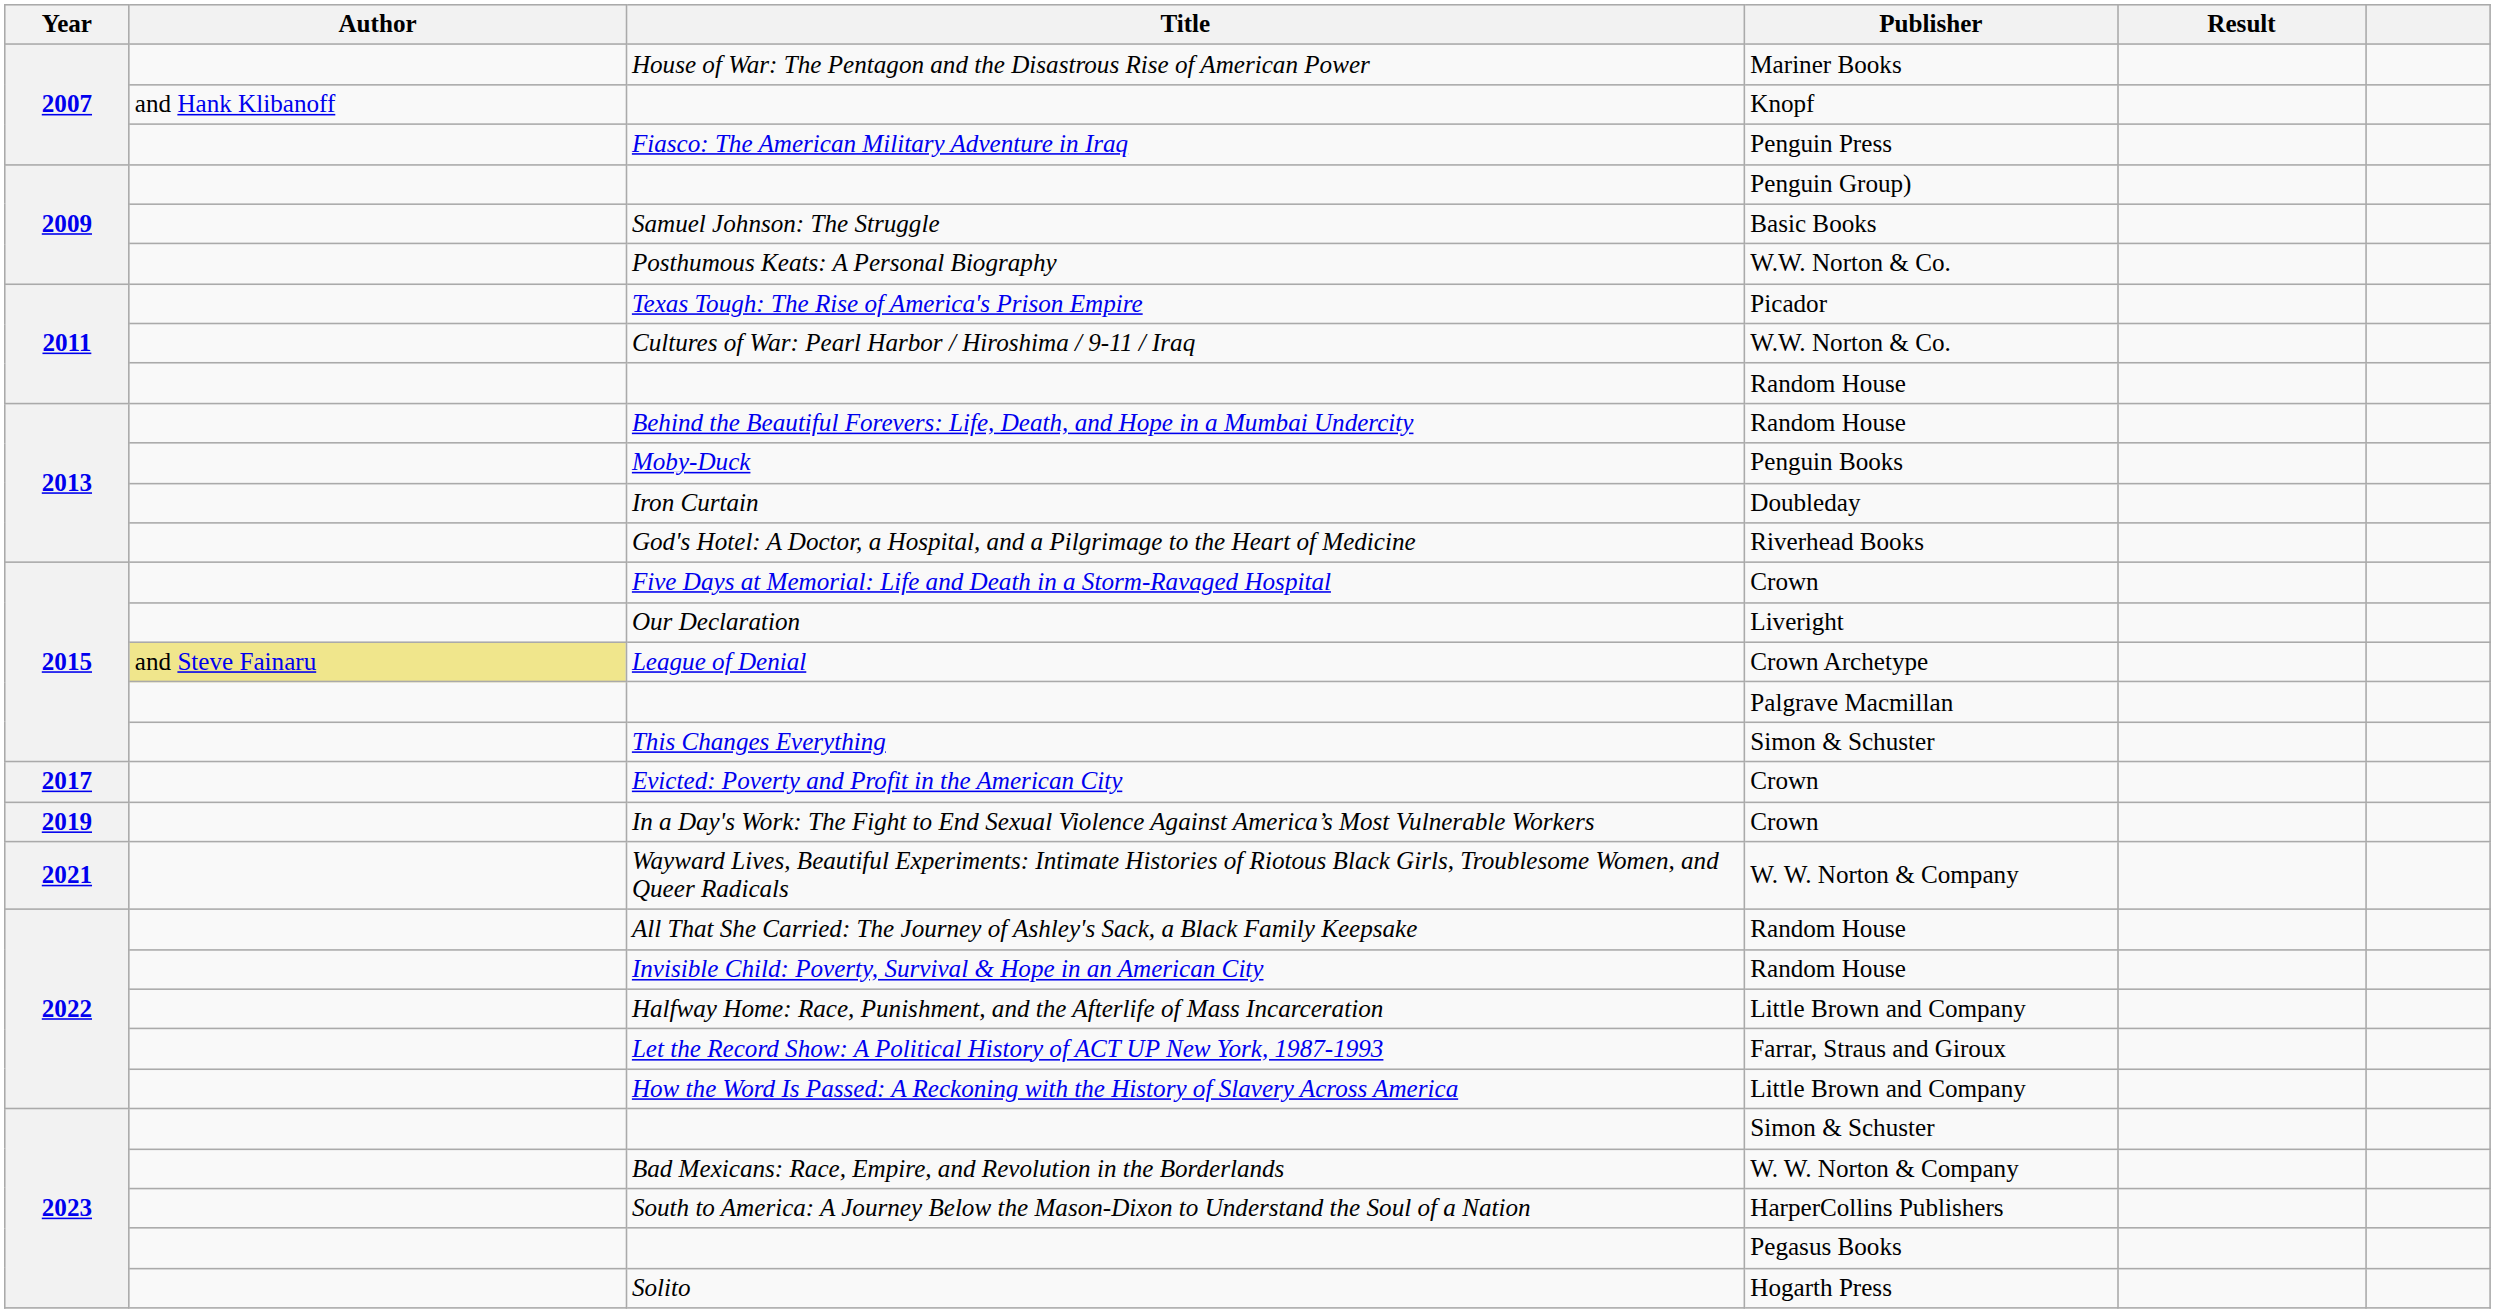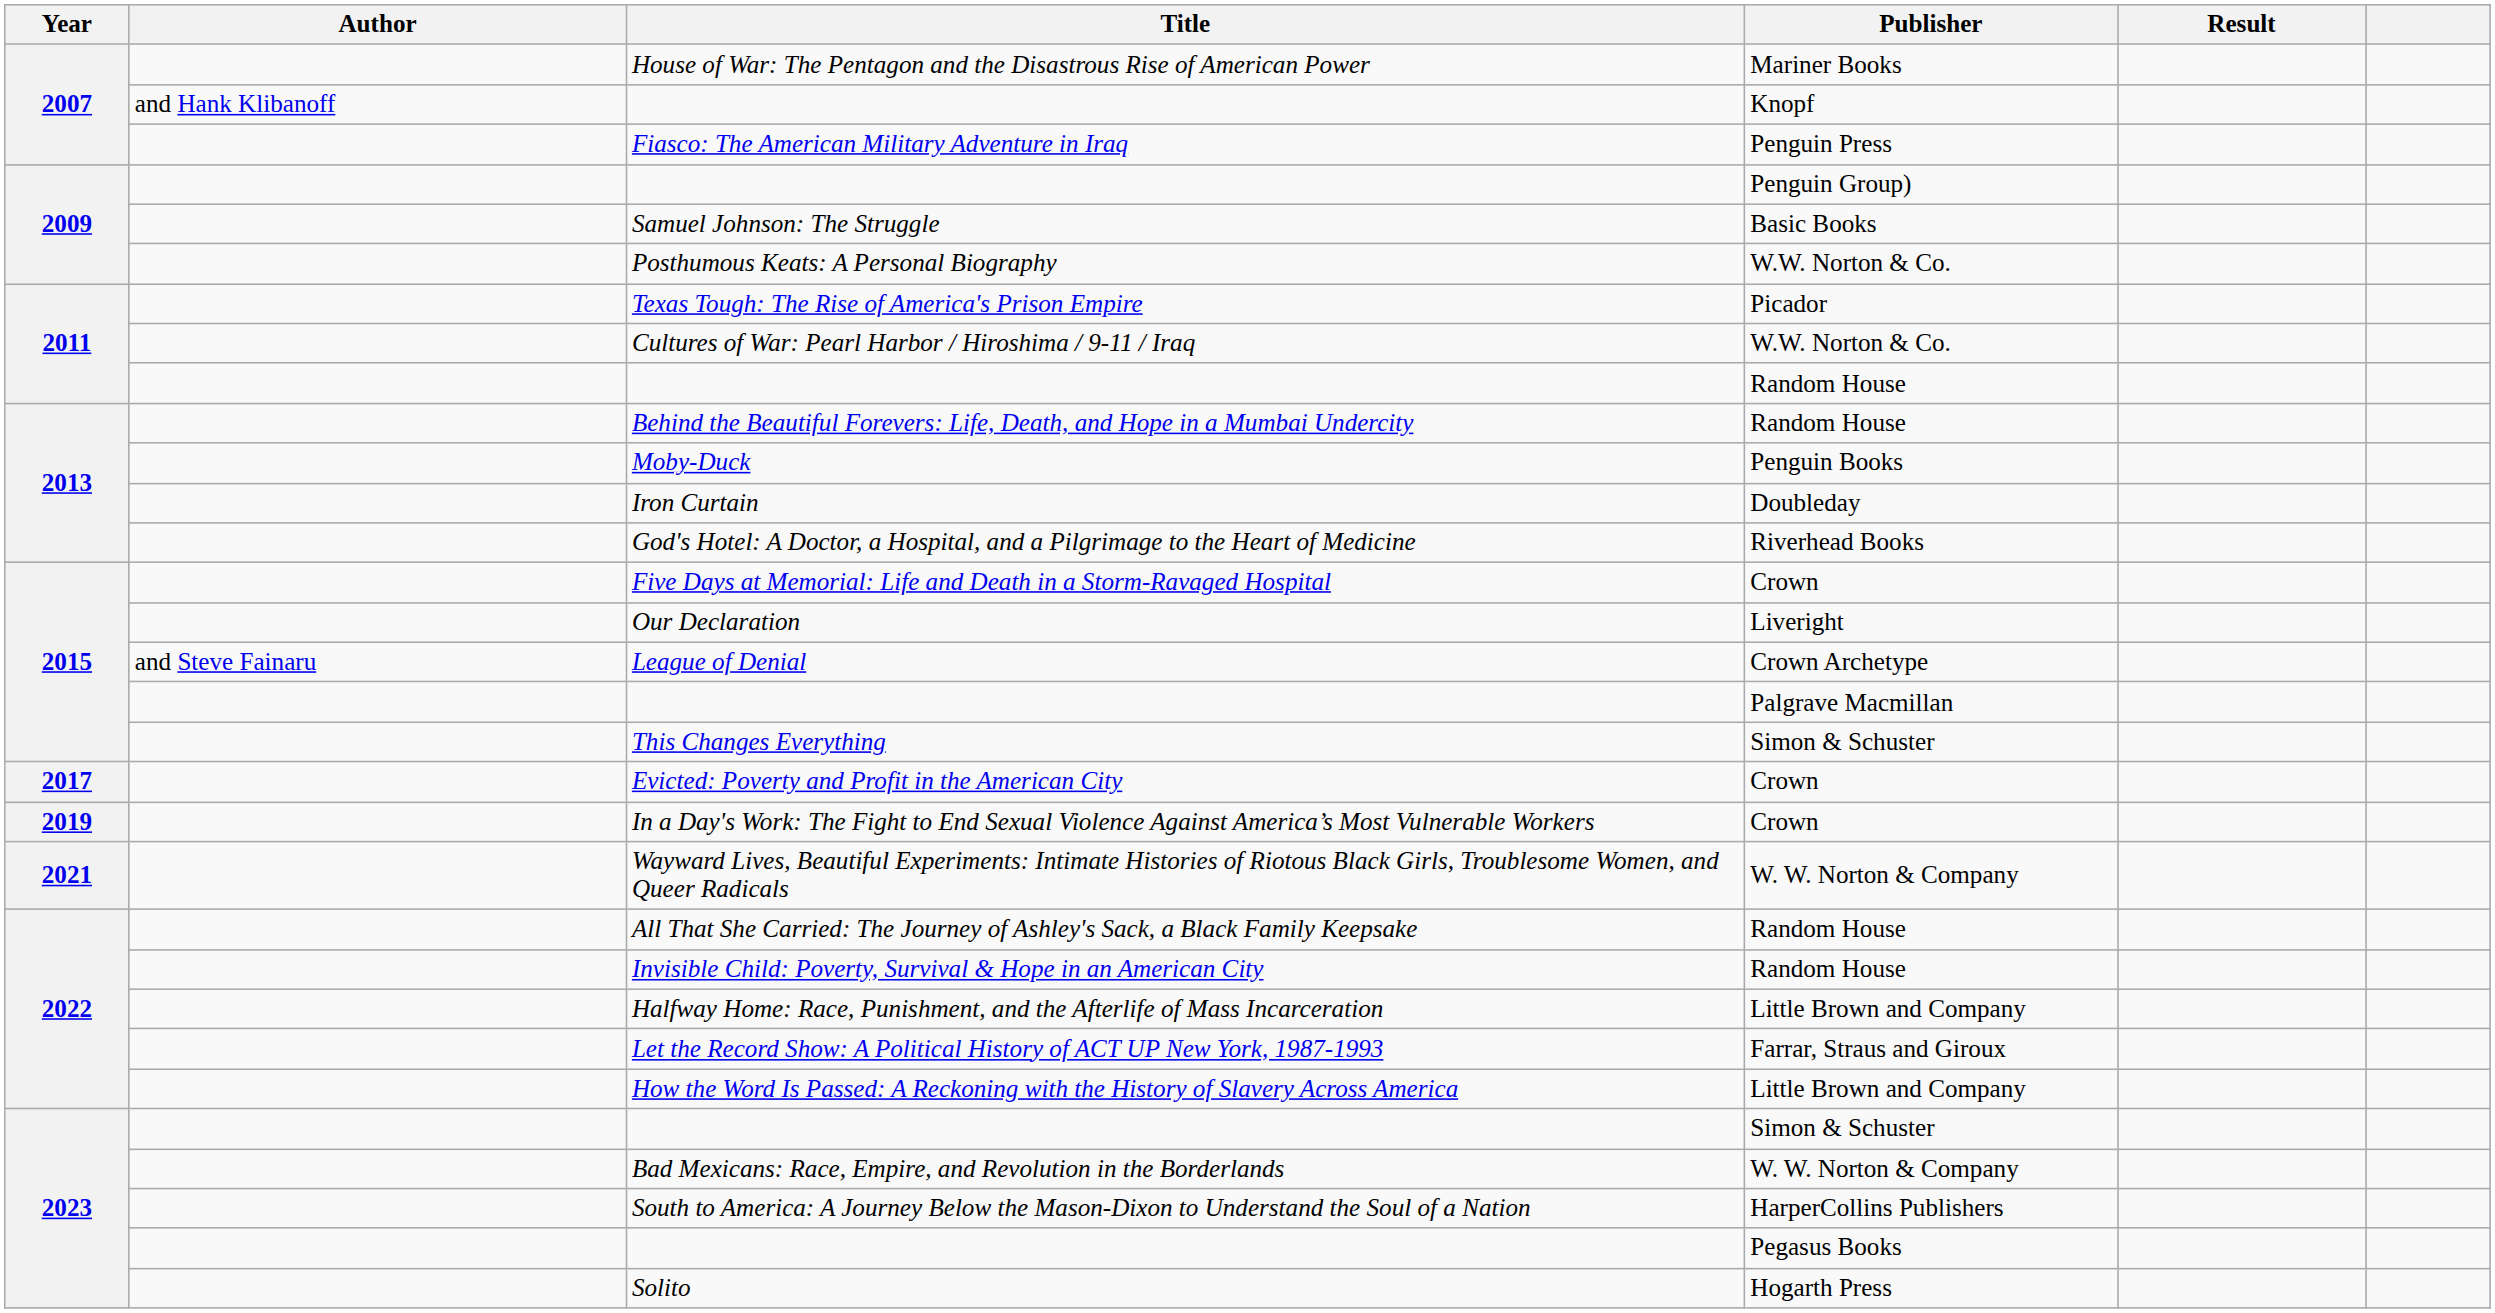(226, 661) khaki background -> (226, 661) no background
